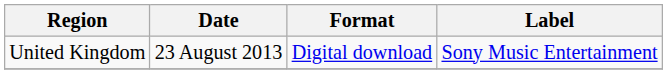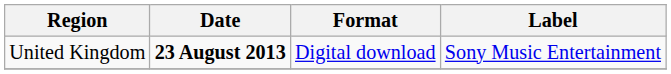(218, 52) normal -> (220, 52) bold
